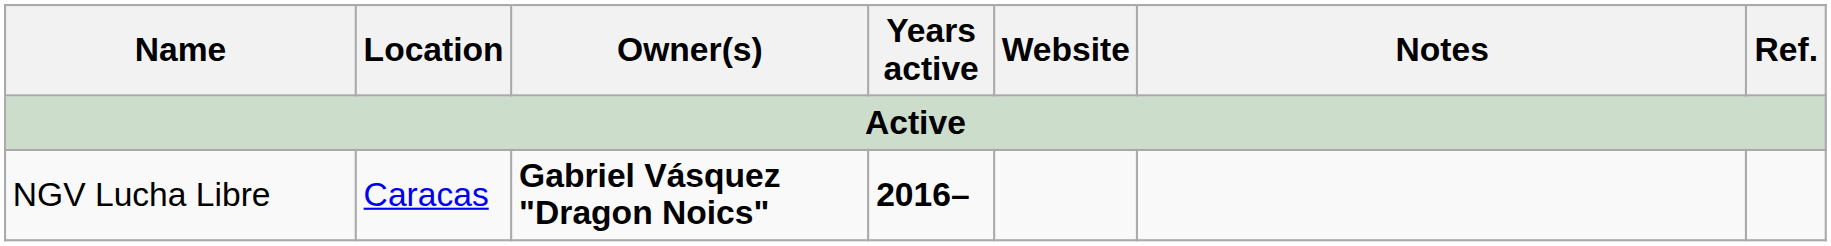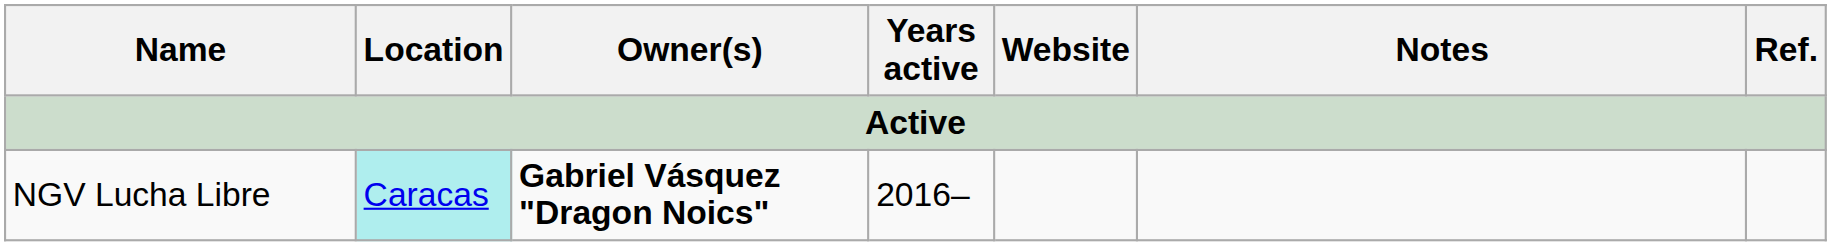(426, 194) no background -> (426, 194) paleturquoise background
(923, 194) bold -> (923, 194) normal
